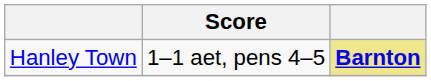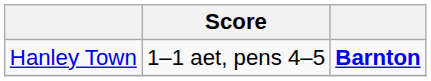(378, 57) khaki background -> (378, 57) no background
